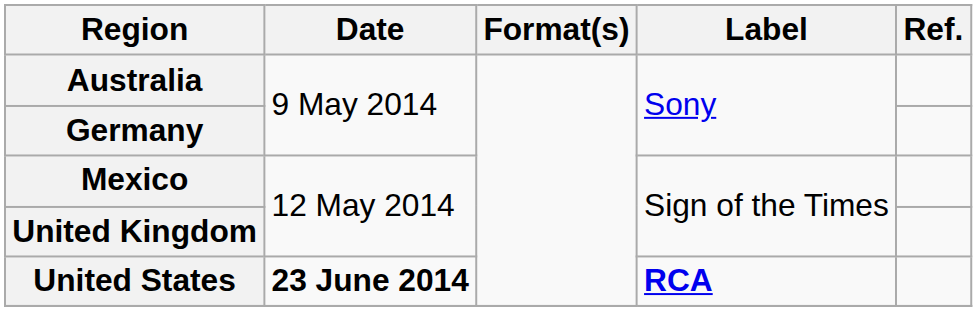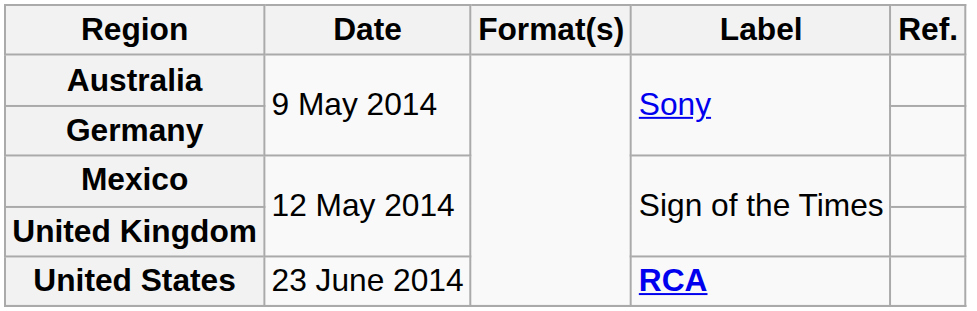(370, 280) bold -> (368, 280) normal
